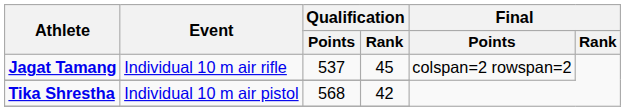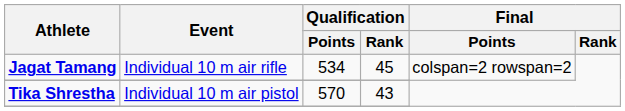(331, 68) 537 -> (331, 68) 534
(331, 93) 568 -> (331, 93) 570
(385, 93) 42 -> (385, 93) 43
